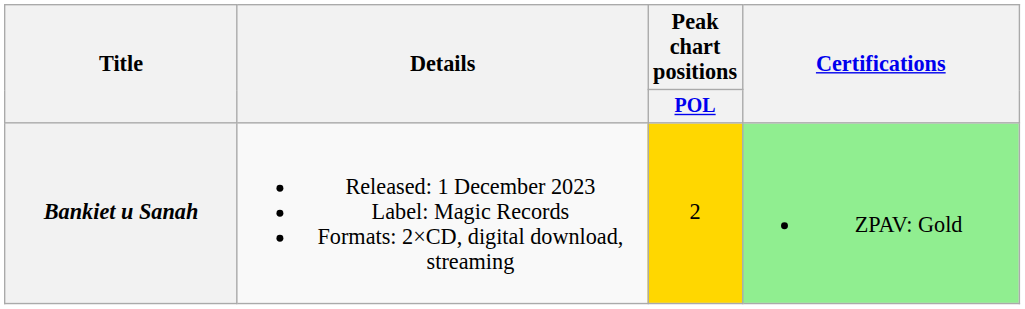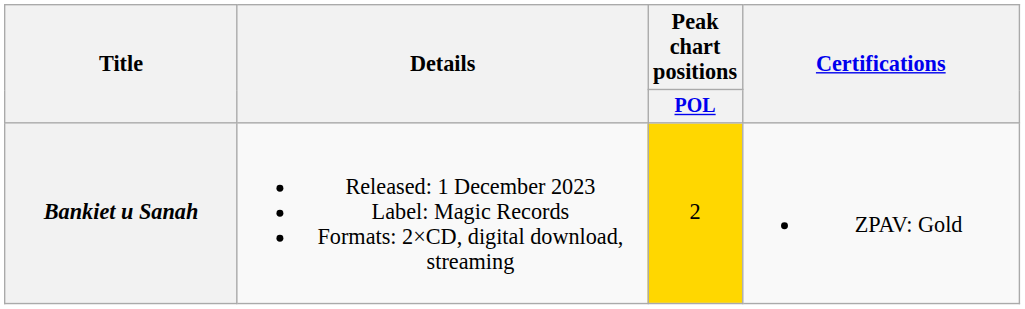(881, 225) lightgreen background -> (881, 225) no background
